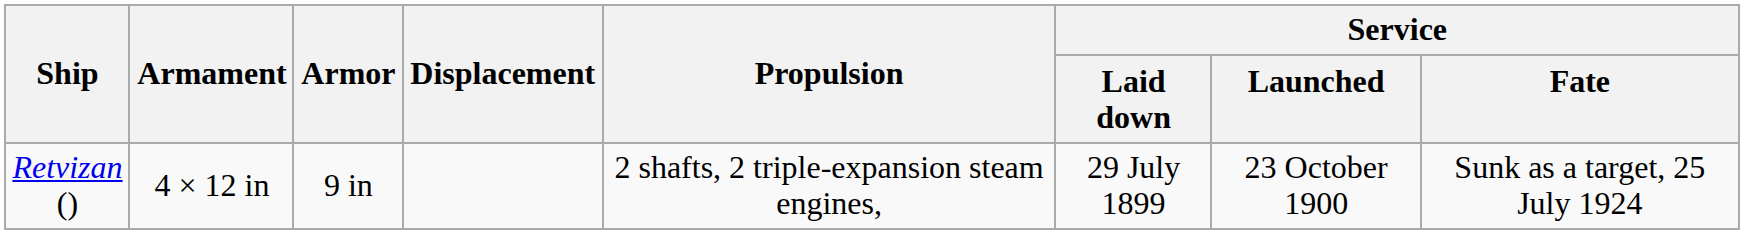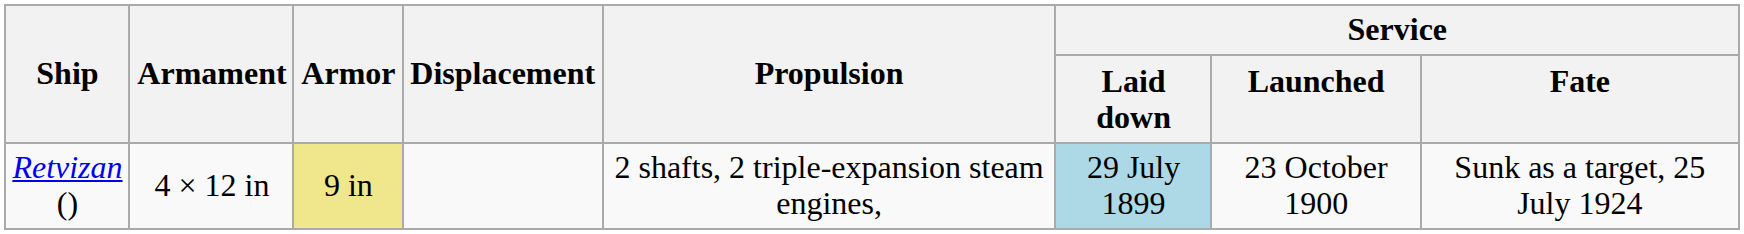(348, 185) no background -> (348, 185) khaki background
(1134, 185) no background -> (1134, 185) lightblue background
